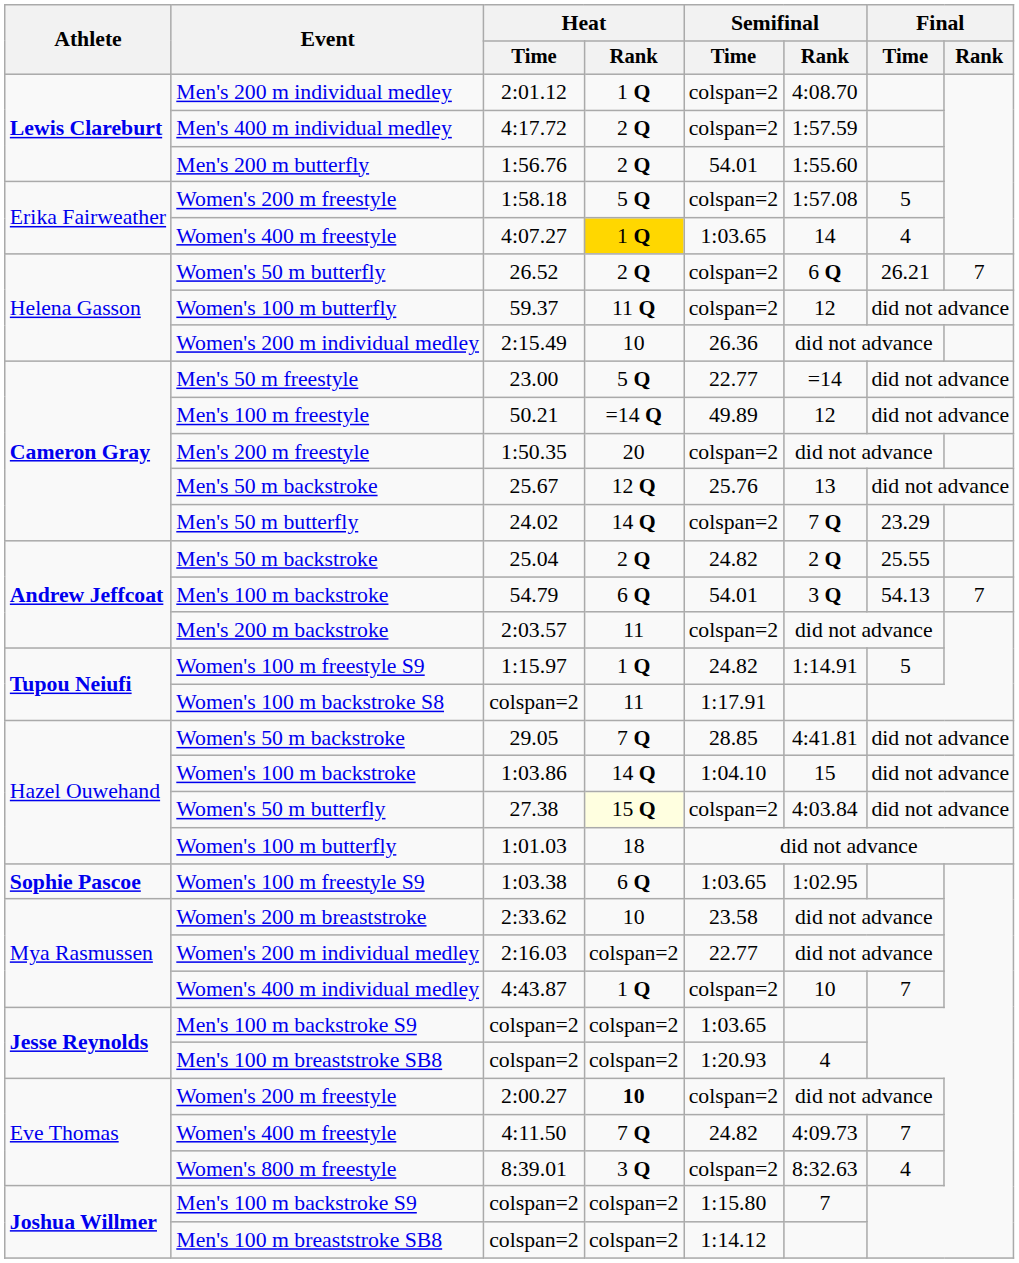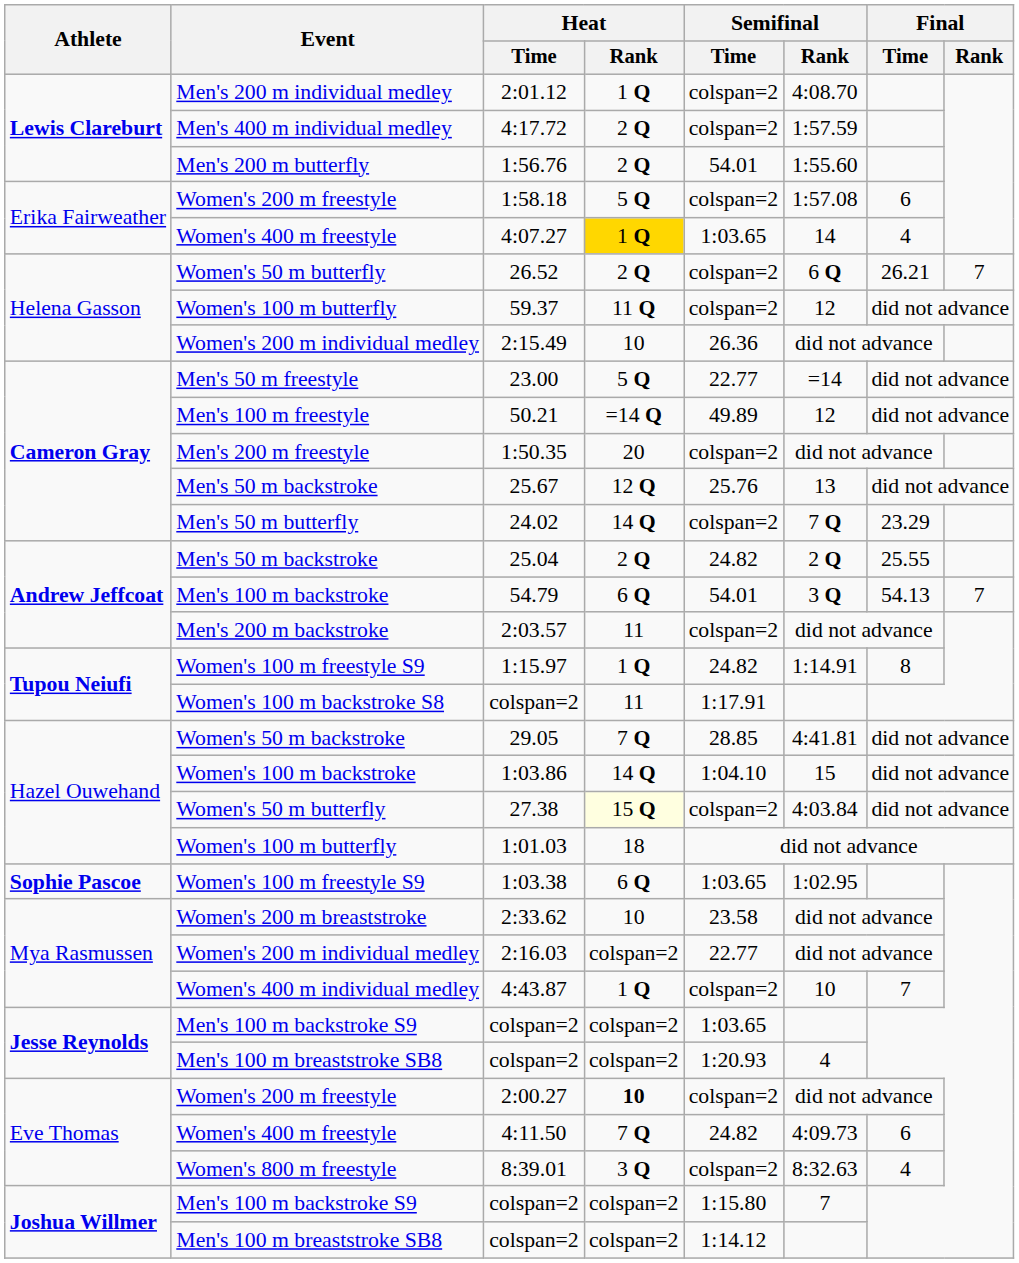(905, 200) 5 -> (905, 200) 6
(905, 666) 5 -> (905, 666) 8
(905, 1132) 7 -> (905, 1132) 6
